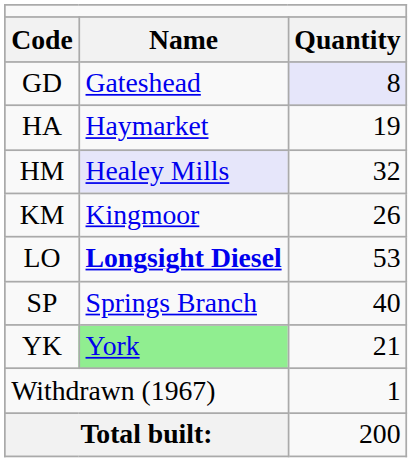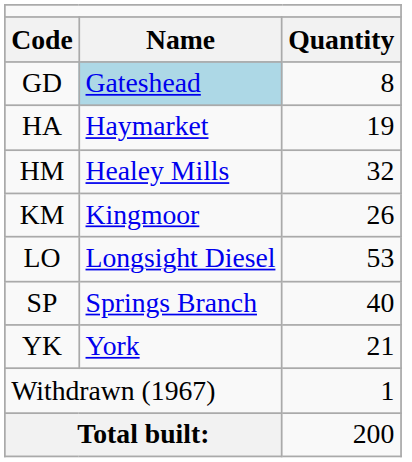(143, 83) no background -> (143, 83) lightblue background
(394, 83) lavender background -> (387, 83) no background
(157, 170) lavender background -> (157, 170) no background
(184, 258) bold -> (180, 258) normal
(113, 346) lightgreen background -> (113, 346) no background
